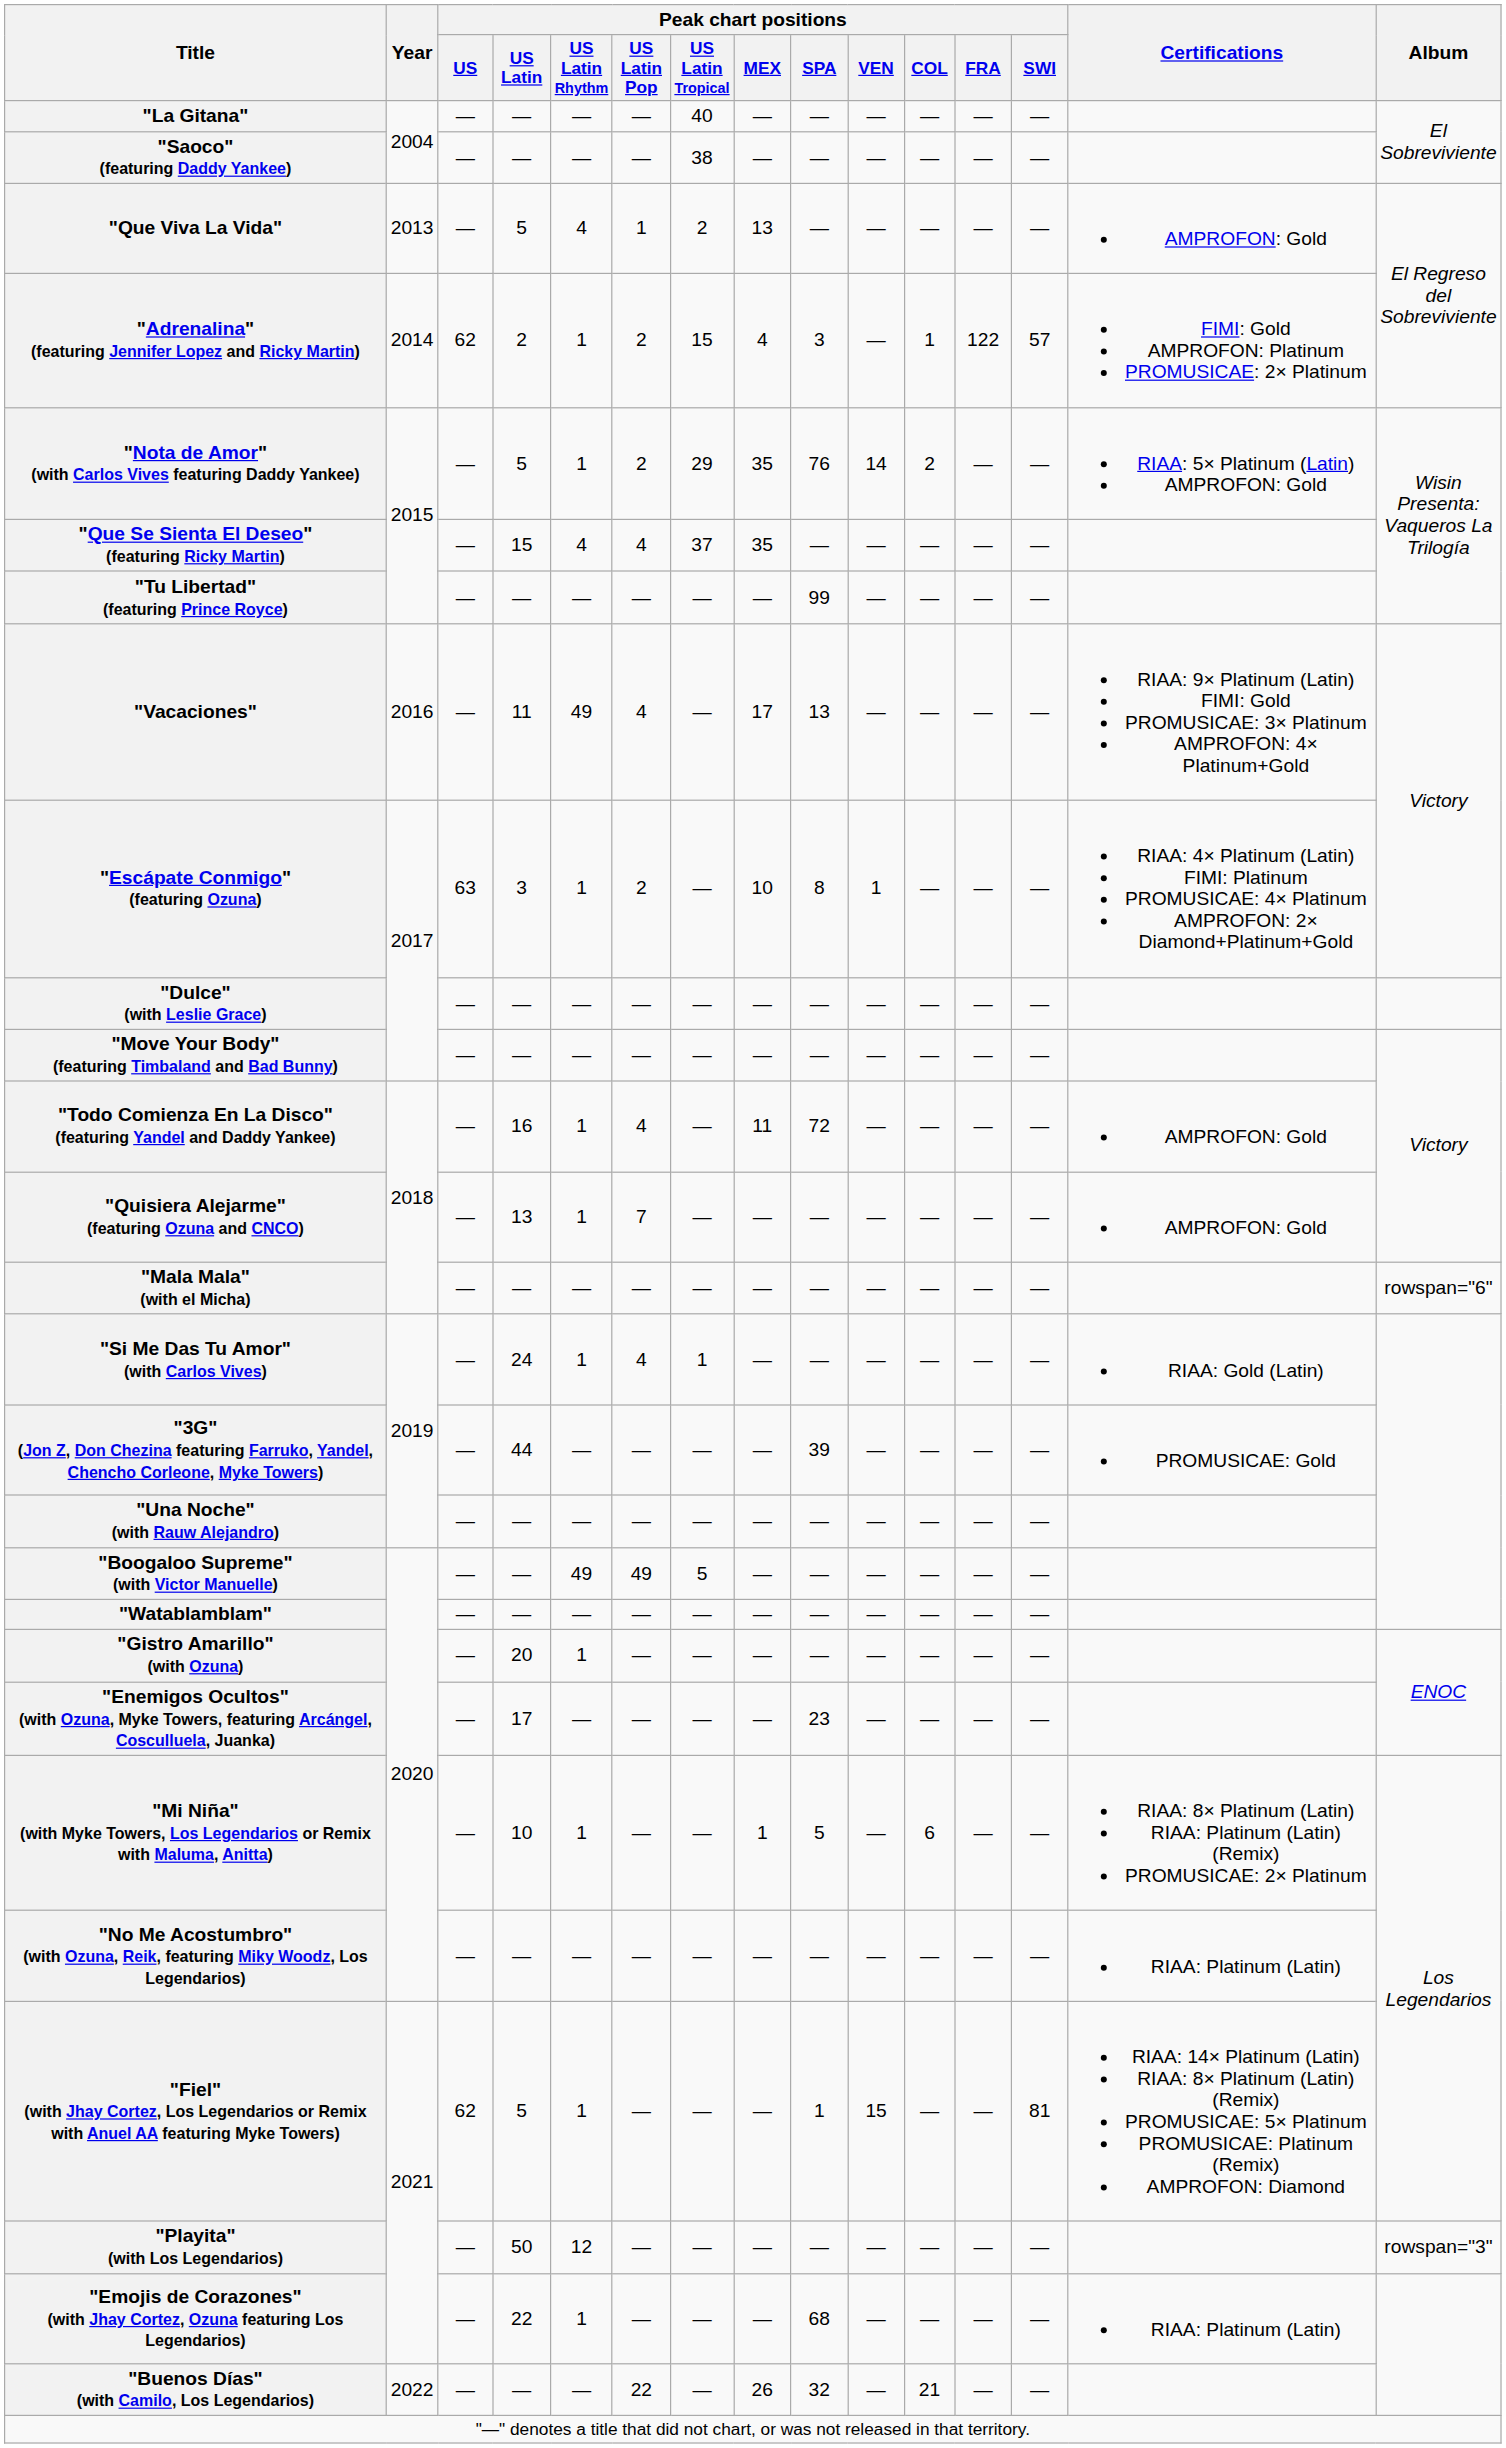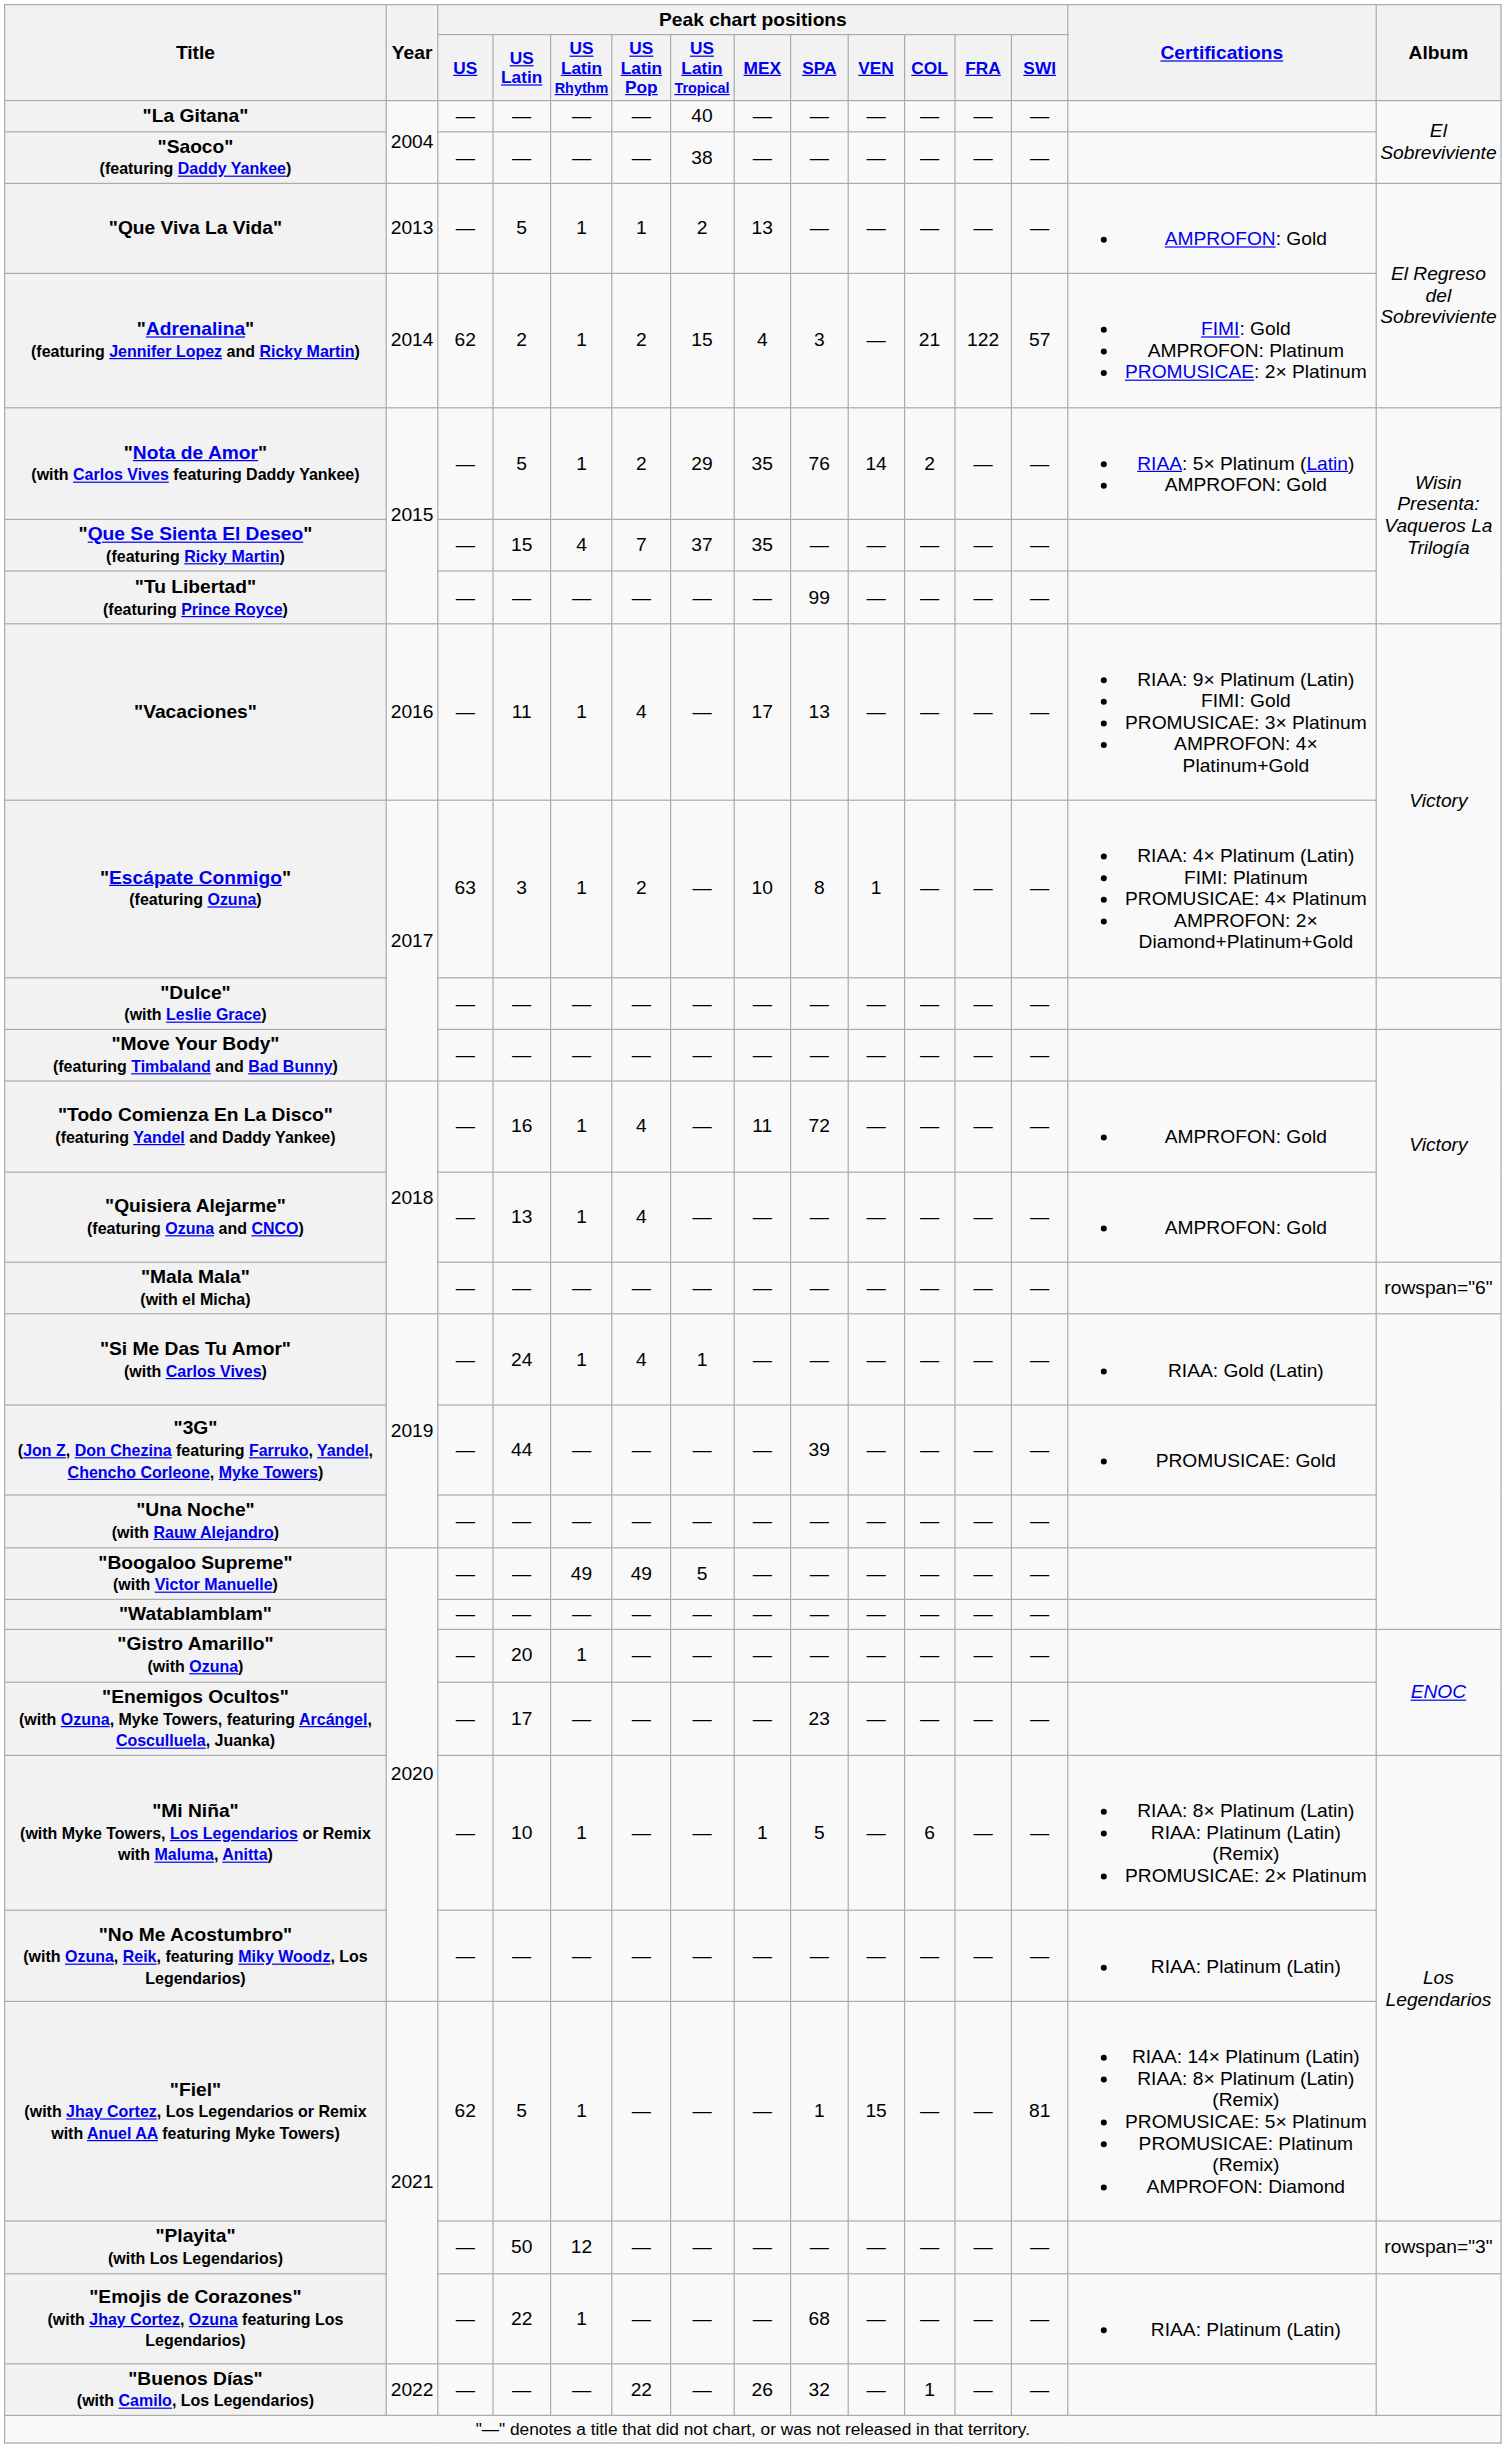(582, 228) 4 -> (582, 228) 1
(930, 340) 1 -> (930, 340) 21
(641, 545) 4 -> (641, 545) 7
(582, 711) 49 -> (582, 711) 1
(641, 1216) 7 -> (641, 1216) 4
(930, 2389) 21 -> (930, 2389) 1
